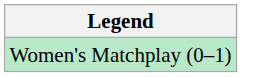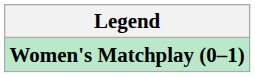(121, 54) normal -> (127, 54) bold
